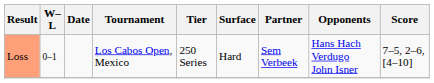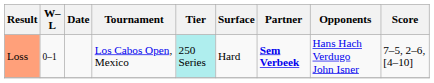(193, 56) no background -> (192, 56) paleturquoise background
(279, 56) normal -> (280, 56) bold
